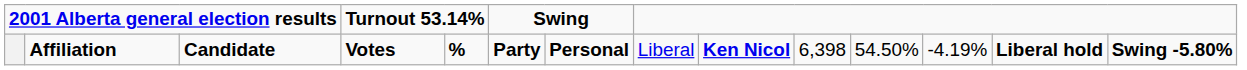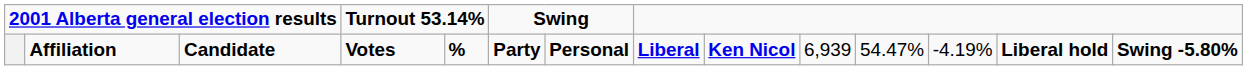(666, 49) normal -> (669, 49) bold
(822, 49) 6,398 -> (828, 49) 6,939
(887, 49) 54.50% -> (892, 49) 54.47%
